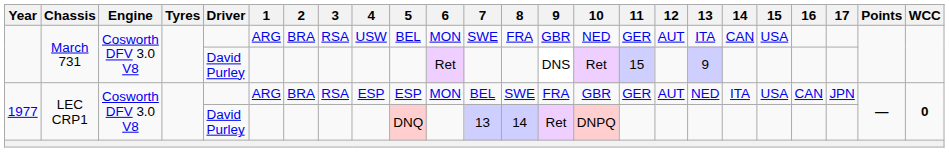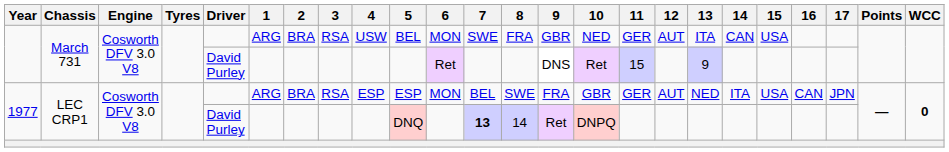(483, 122) normal -> (483, 122) bold
